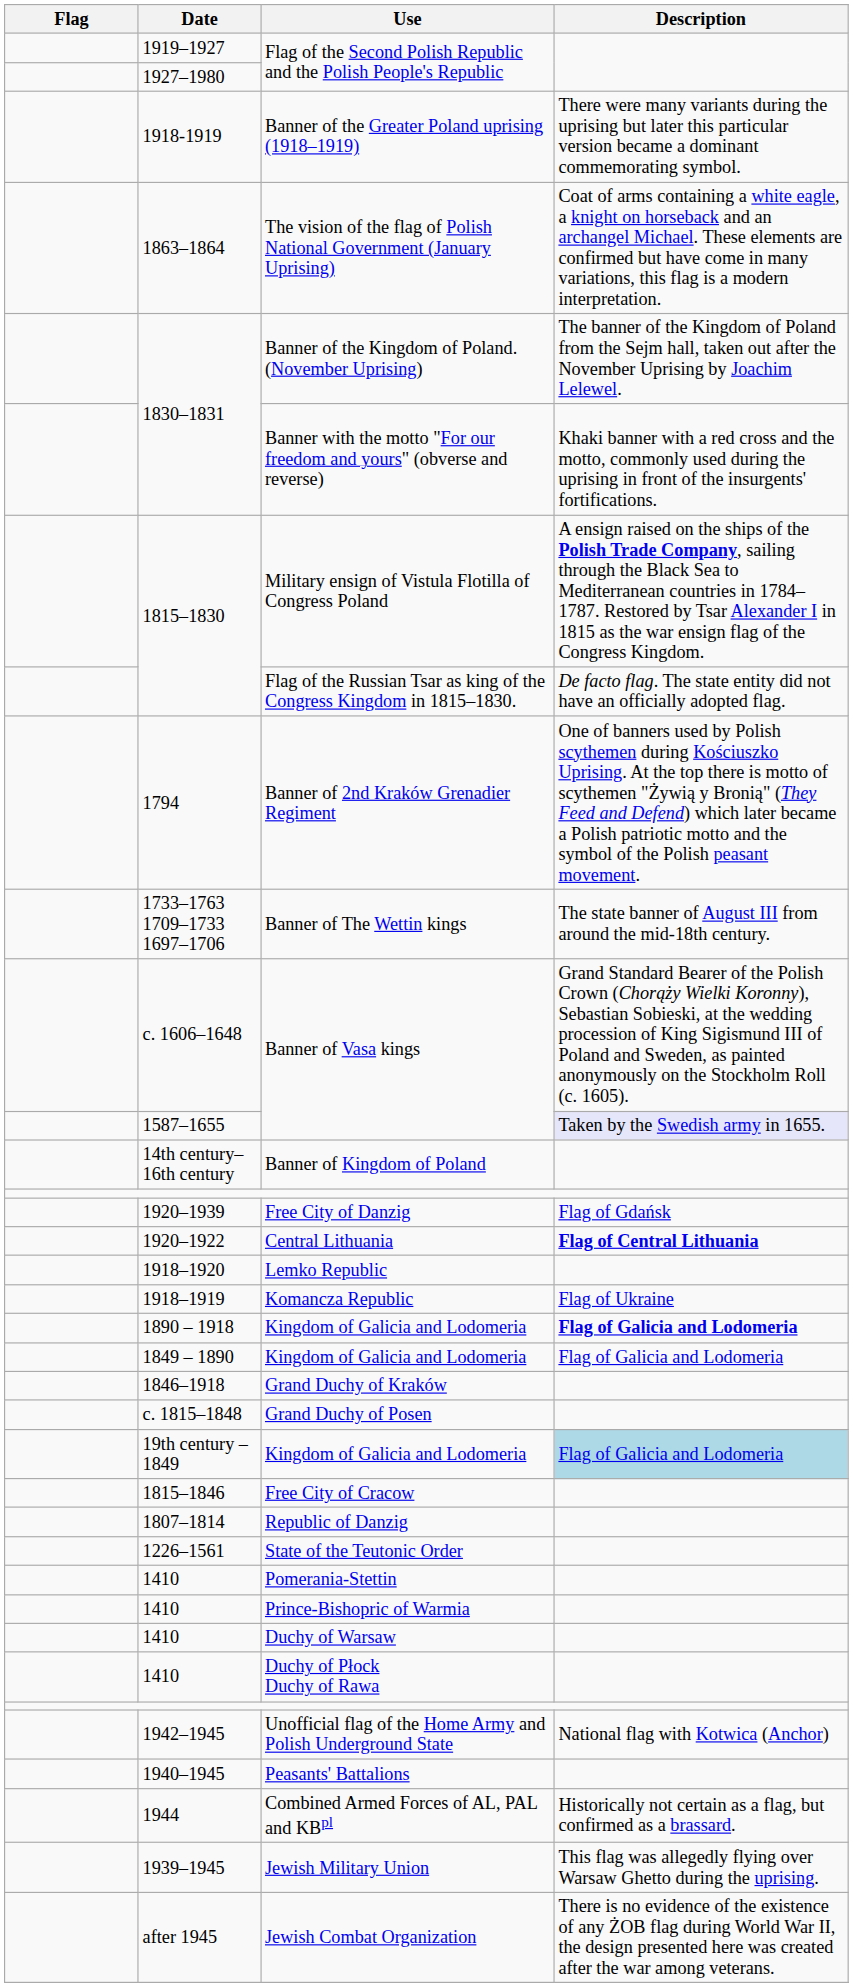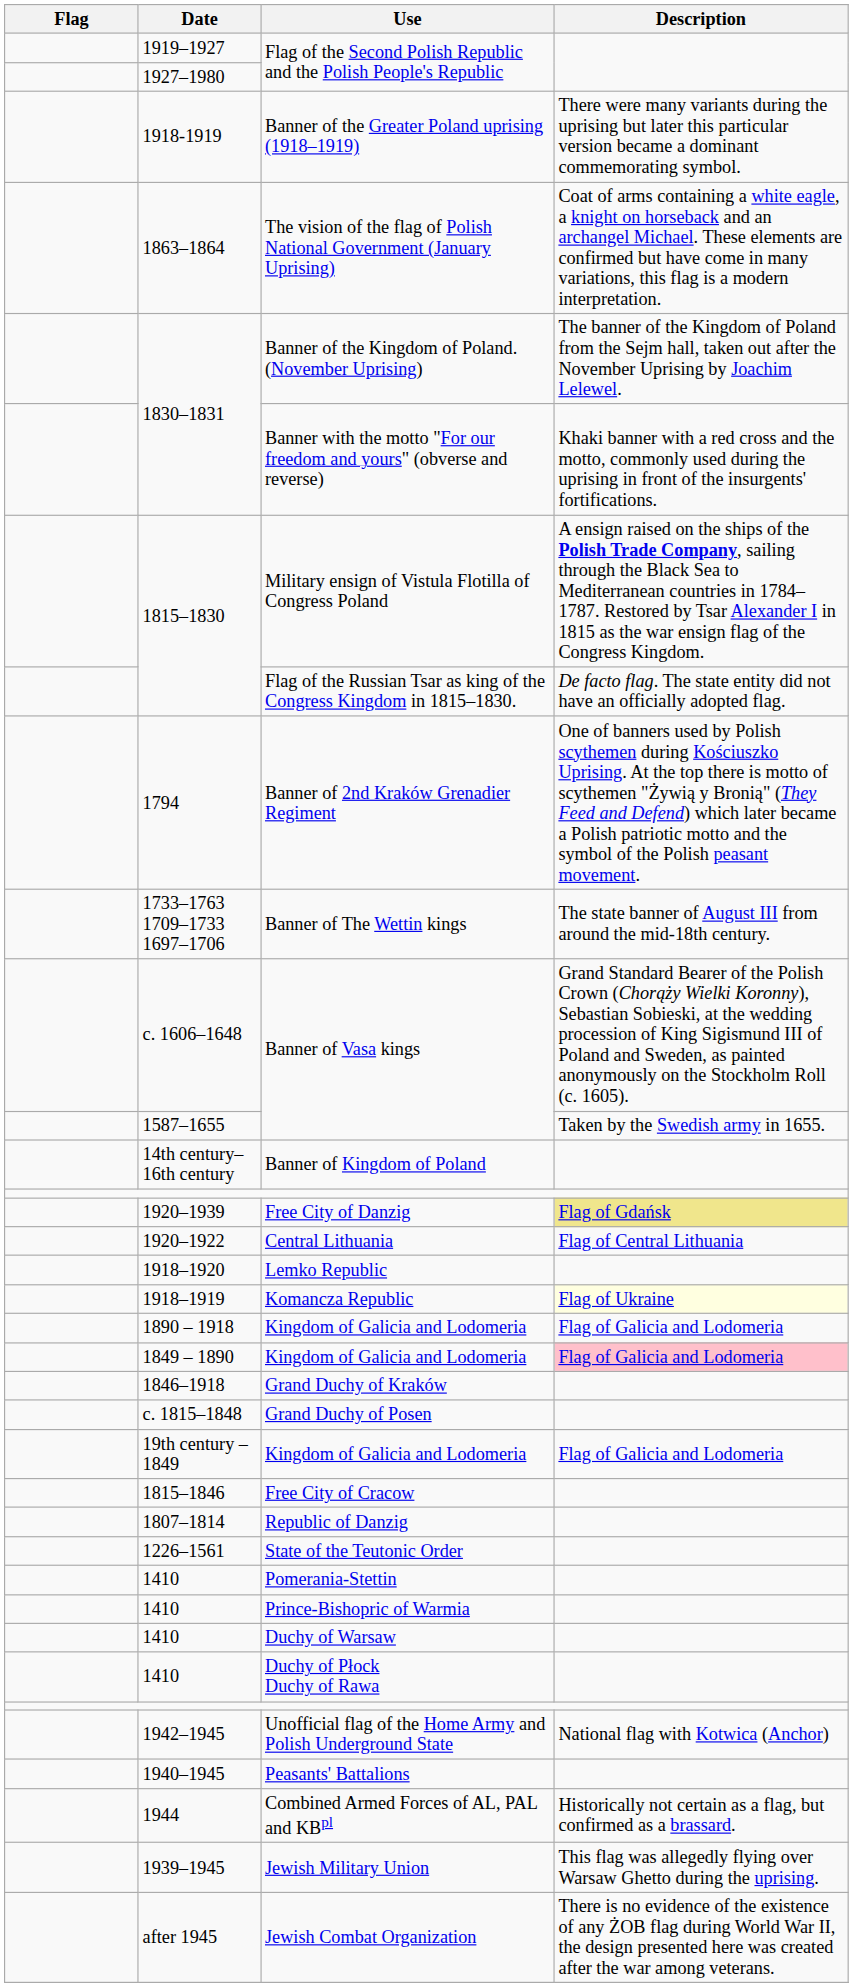(692, 1125) lavender background -> (692, 1125) no background
(615, 1212) no background -> (615, 1212) khaki background
(658, 1241) bold -> (651, 1241) normal
(616, 1298) no background -> (616, 1298) lightyellow background
(678, 1327) bold -> (671, 1327) normal
(671, 1356) no background -> (671, 1356) pink background
(671, 1453) lightblue background -> (671, 1453) no background
